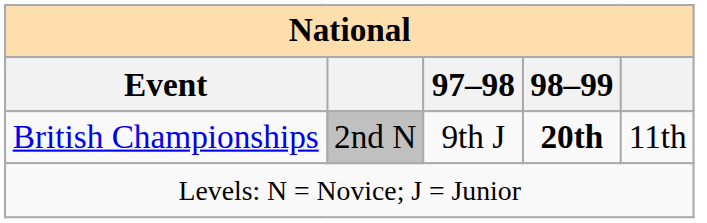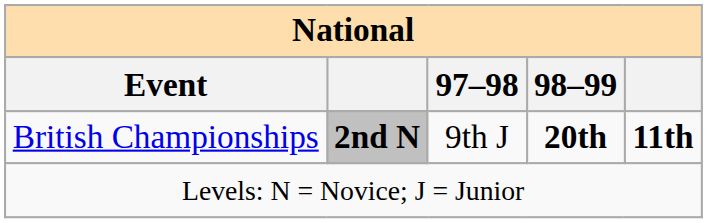(375, 136) normal -> (377, 136) bold
(658, 136) normal -> (663, 136) bold
